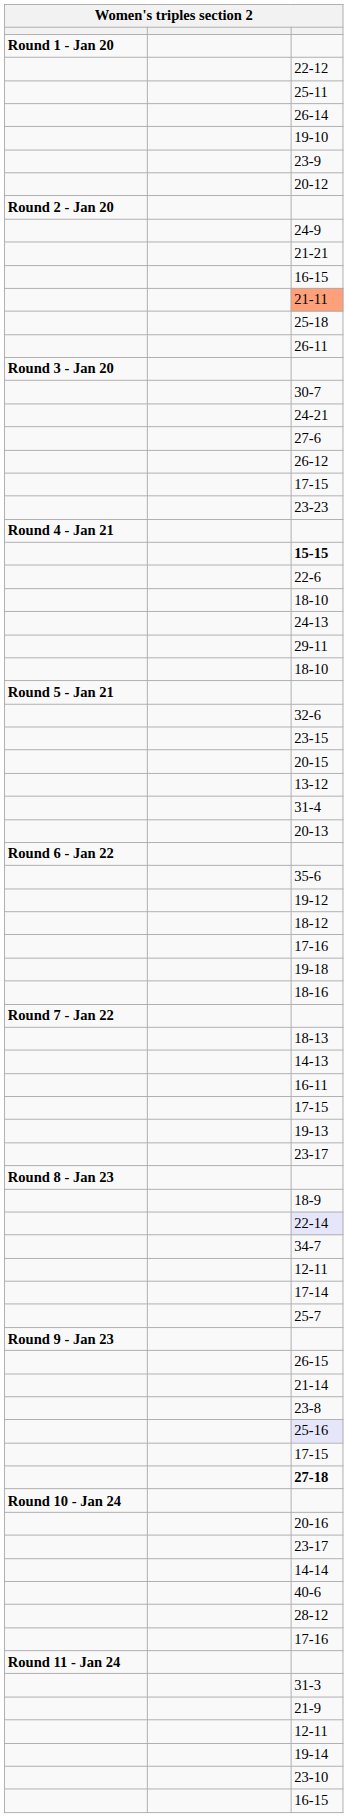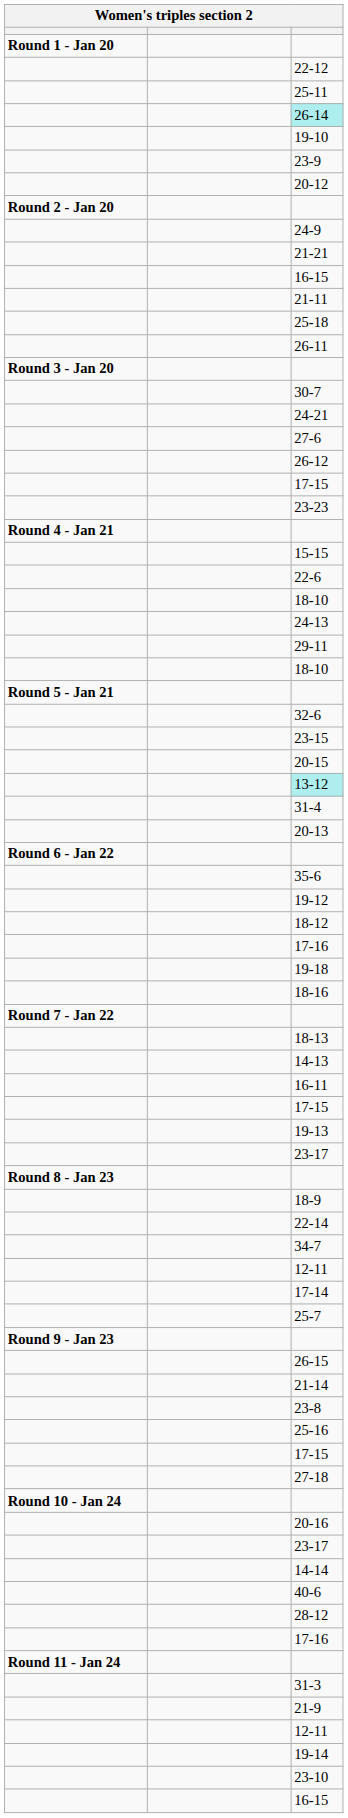(311, 115) no background -> (311, 115) paleturquoise background
(311, 299) lightsalmon background -> (311, 299) no background
(311, 553) bold -> (311, 553) normal
(311, 784) no background -> (311, 784) paleturquoise background
(311, 1223) lavender background -> (311, 1223) no background
(311, 1431) lavender background -> (311, 1431) no background
(311, 1477) bold -> (311, 1477) normal
